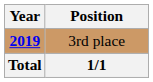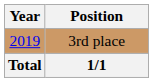(25, 41) bold -> (25, 41) normal
